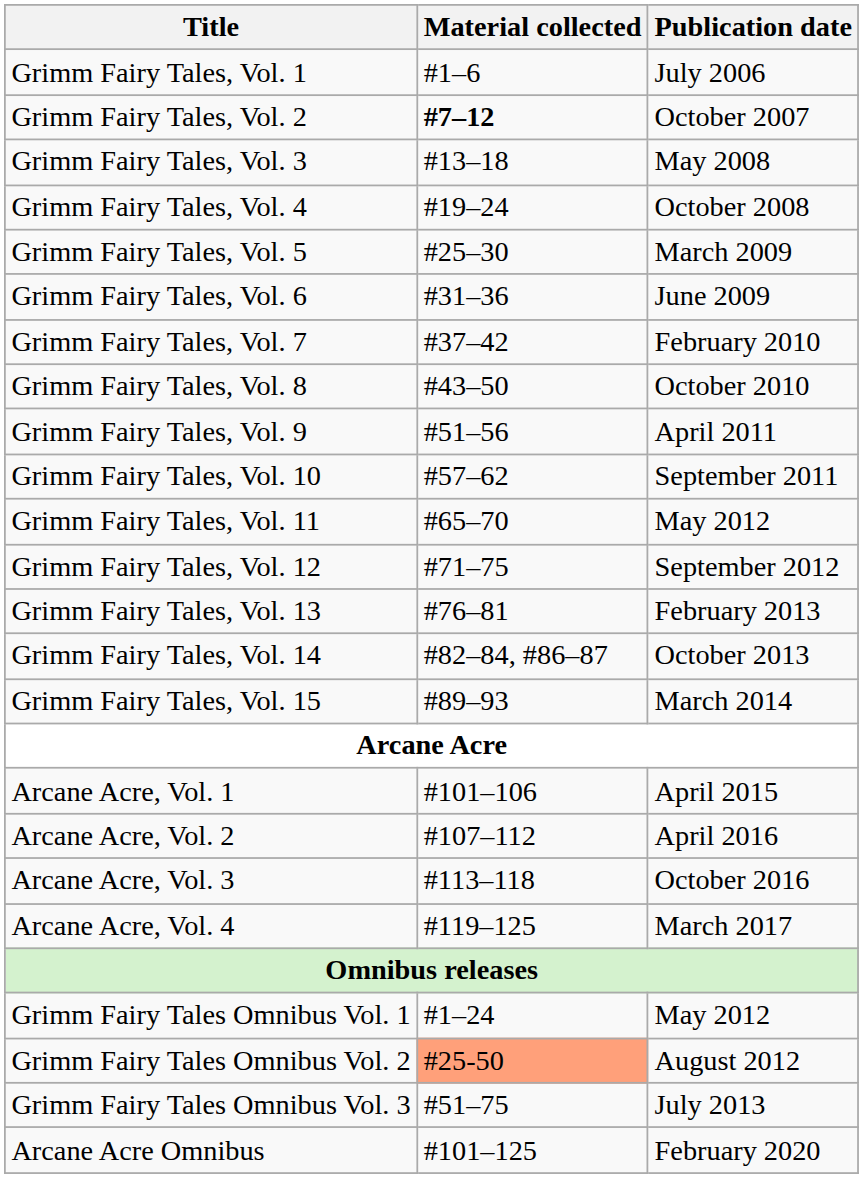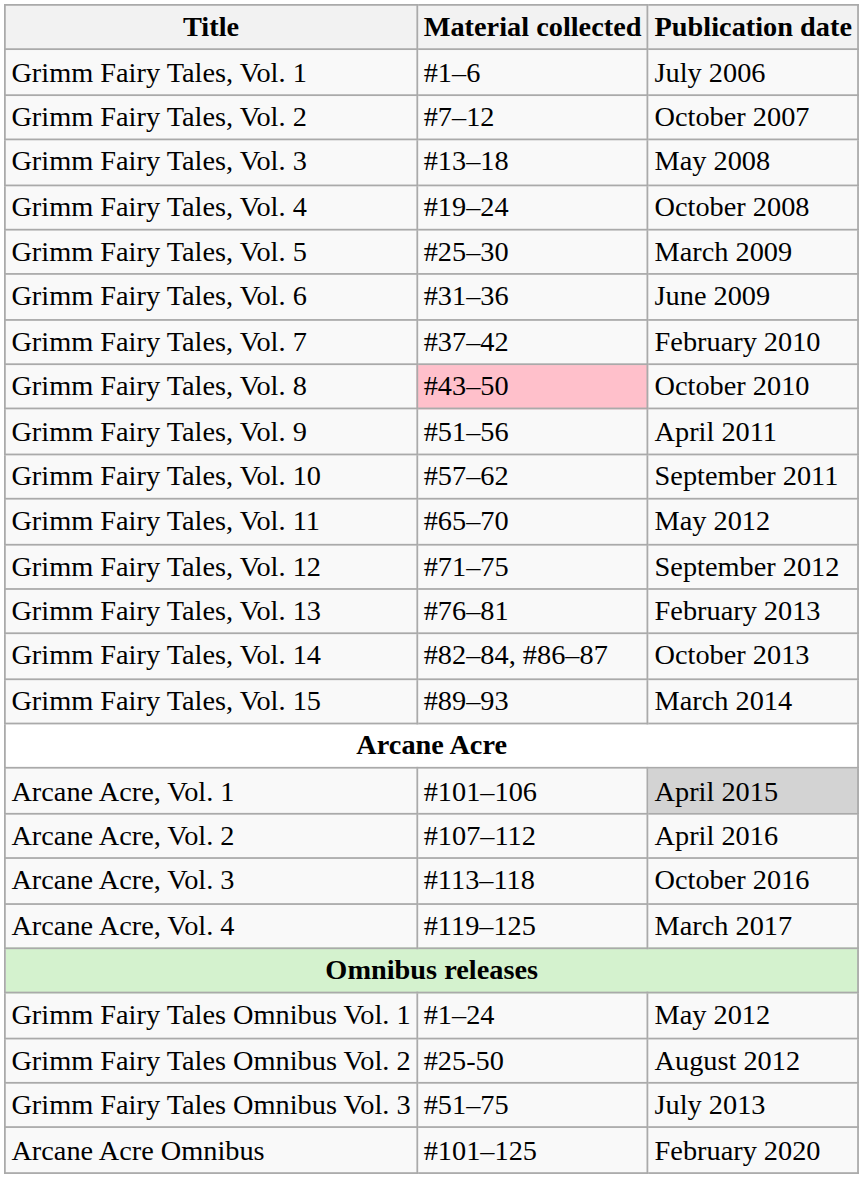(459, 116) bold -> (459, 116) normal
(466, 386) no background -> (466, 386) pink background
(716, 790) no background -> (716, 790) lightgrey background
(464, 1059) lightsalmon background -> (464, 1059) no background
